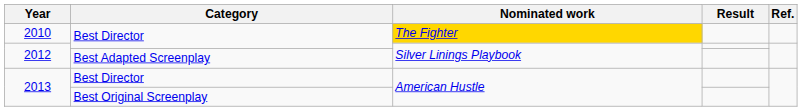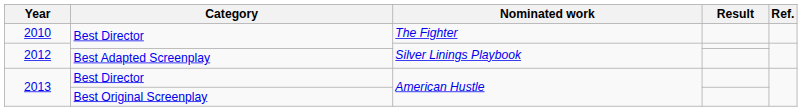(426, 33) gold background -> (426, 33) no background
